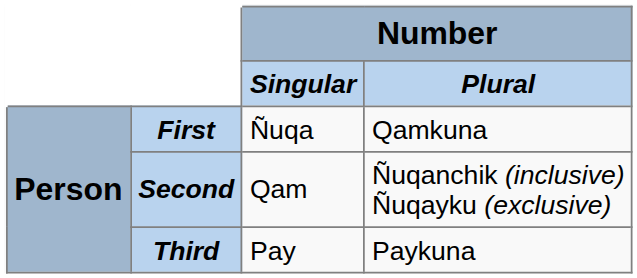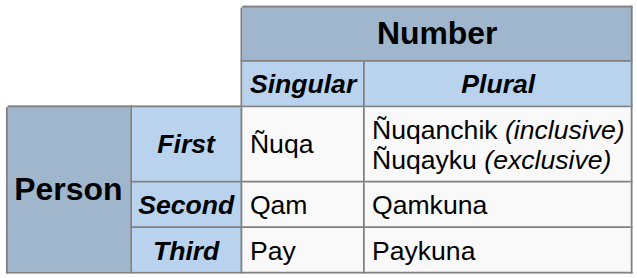(430, 128) Qamkuna -> (498, 143) Ñuqanchik (inclusive) Ñuqayku (exclusive)
(498, 189) Ñuqanchik (inclusive) Ñuqayku (exclusive) -> (430, 204) Qamkuna
